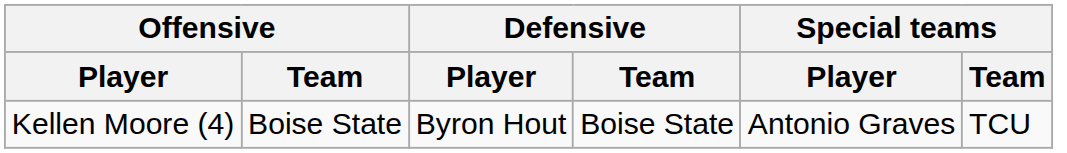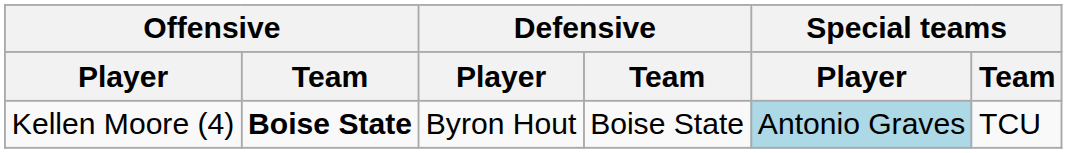(325, 123) normal -> (330, 123) bold
(852, 123) no background -> (862, 123) lightblue background
